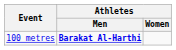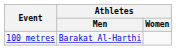(100, 38) bold -> (100, 38) normal
